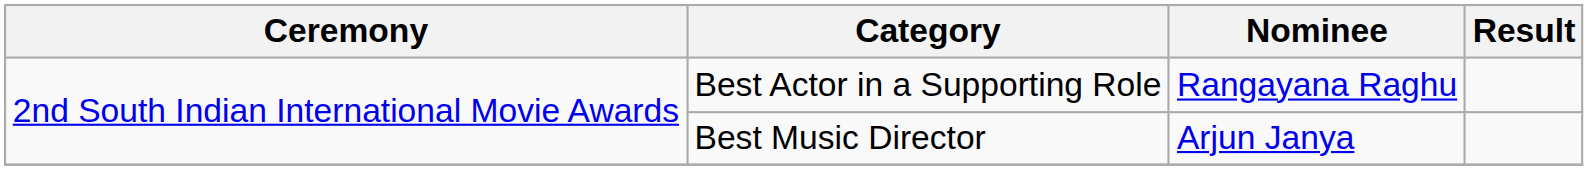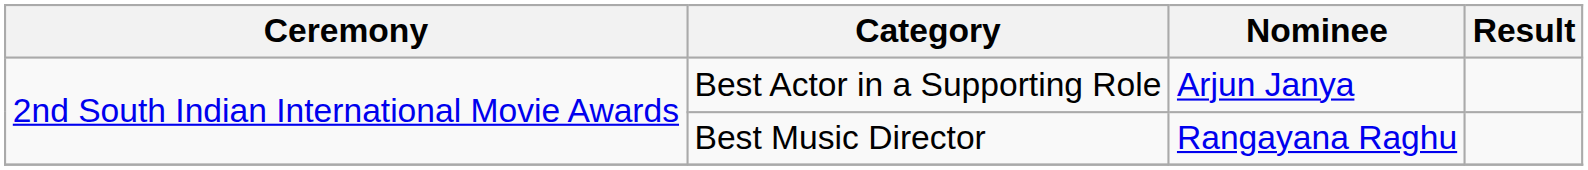(1317, 84) Rangayana Raghu -> (1266, 84) Arjun Janya
(1266, 137) Arjun Janya -> (1317, 137) Rangayana Raghu
